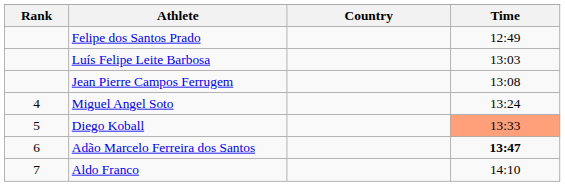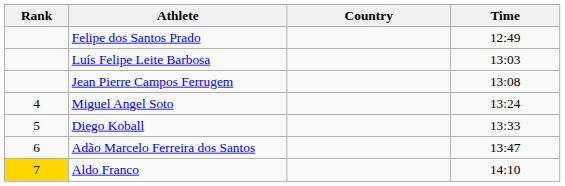(505, 125) lightsalmon background -> (505, 125) no background
(505, 148) bold -> (505, 148) normal
(37, 170) no background -> (37, 170) gold background
